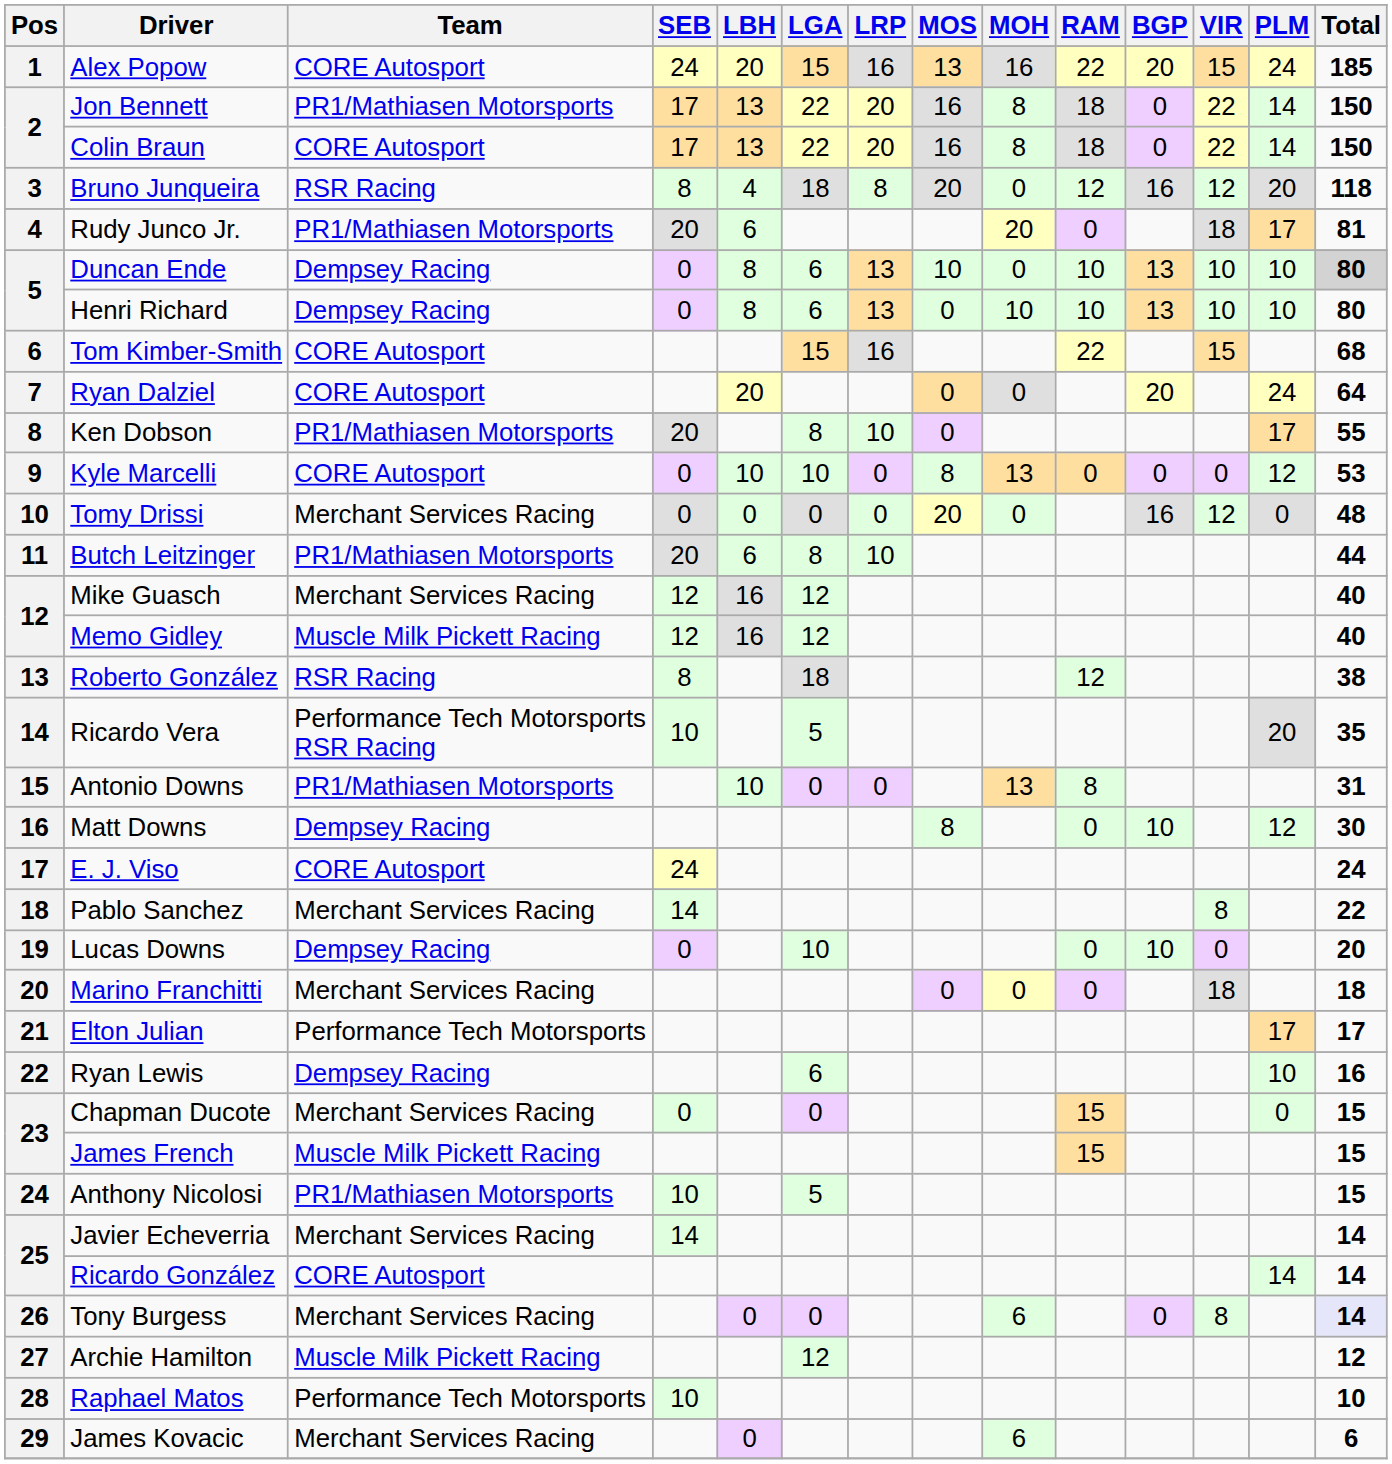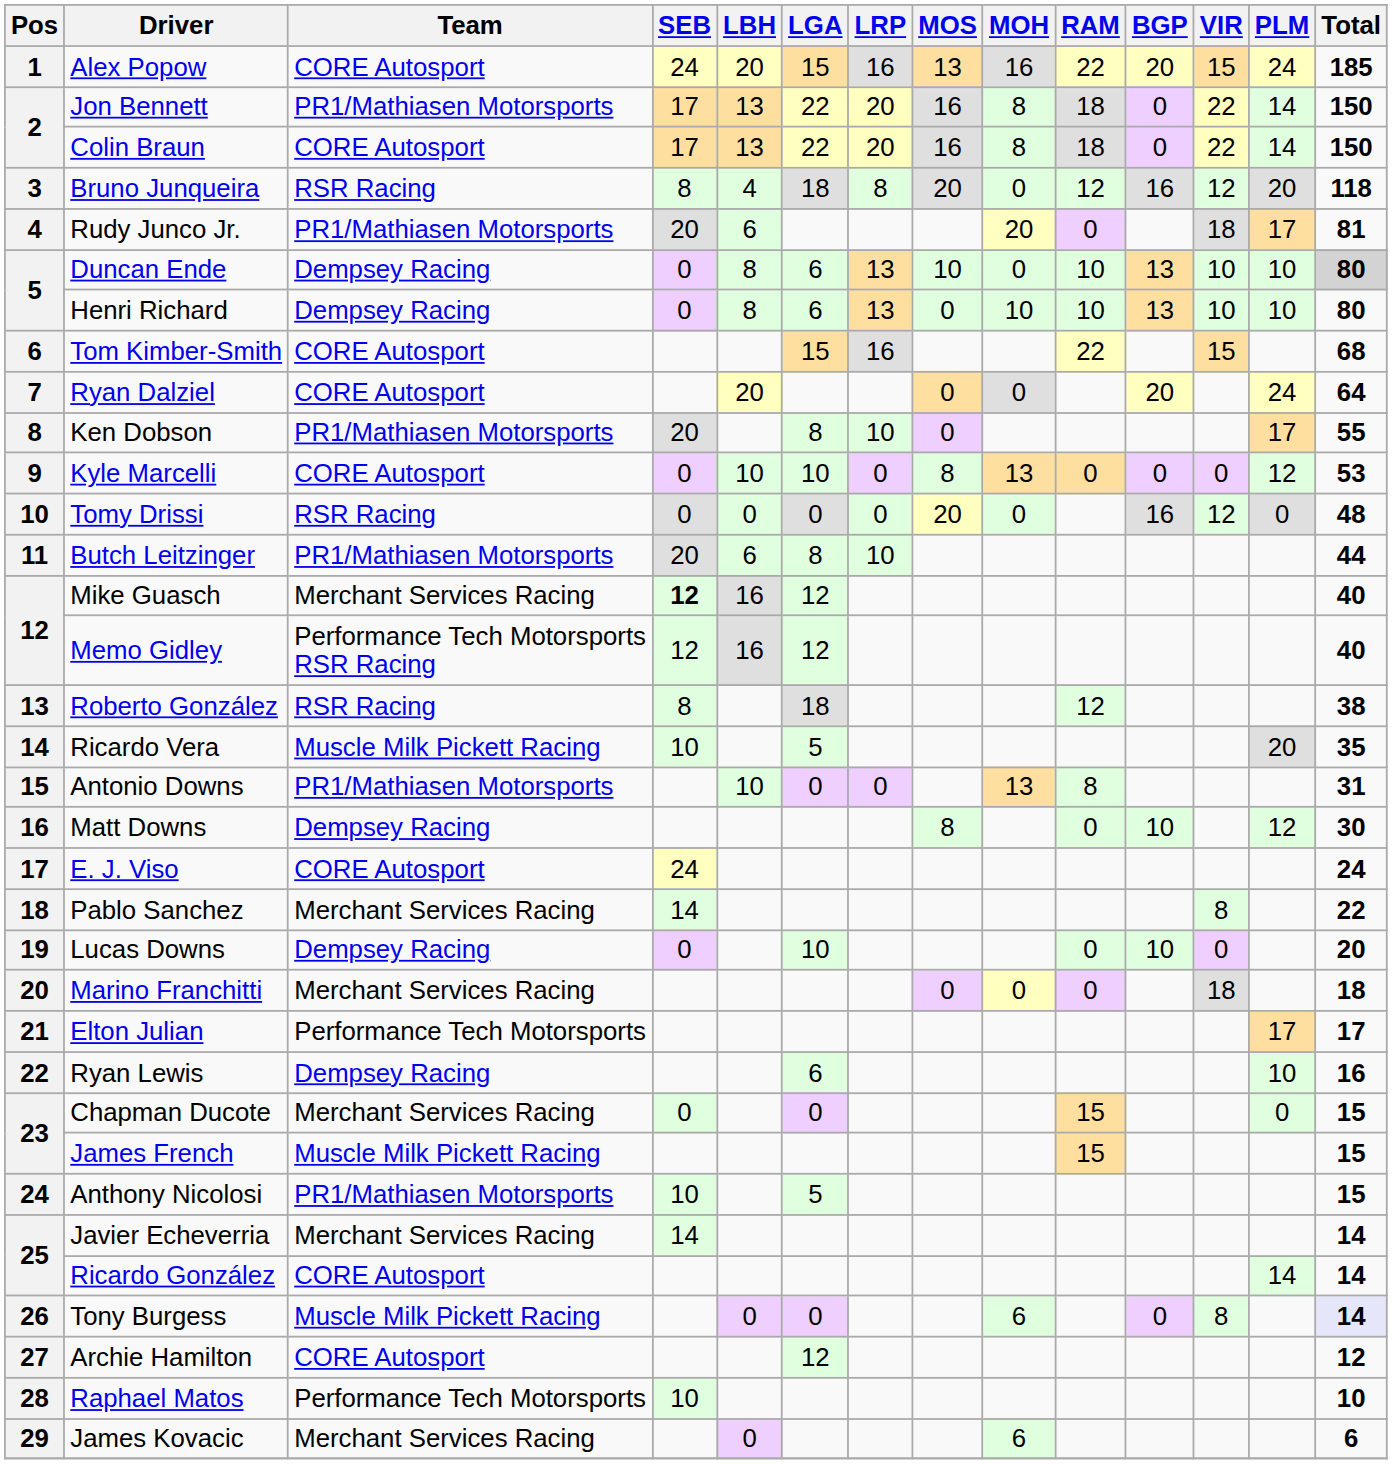(445, 514) Merchant Services Racing -> (365, 514) RSR Racing
(684, 596) normal -> (684, 596) bold
(447, 636) Muscle Milk Pickett Racing -> (470, 651) Performance Tech Motorsports RSR Racing
(470, 732) Performance Tech Motorsports RSR Racing -> (447, 747) Muscle Milk Pickett Racing
(445, 1317) Merchant Services Racing -> (447, 1317) Muscle Milk Pickett Racing
(447, 1357) Muscle Milk Pickett Racing -> (389, 1357) CORE Autosport
